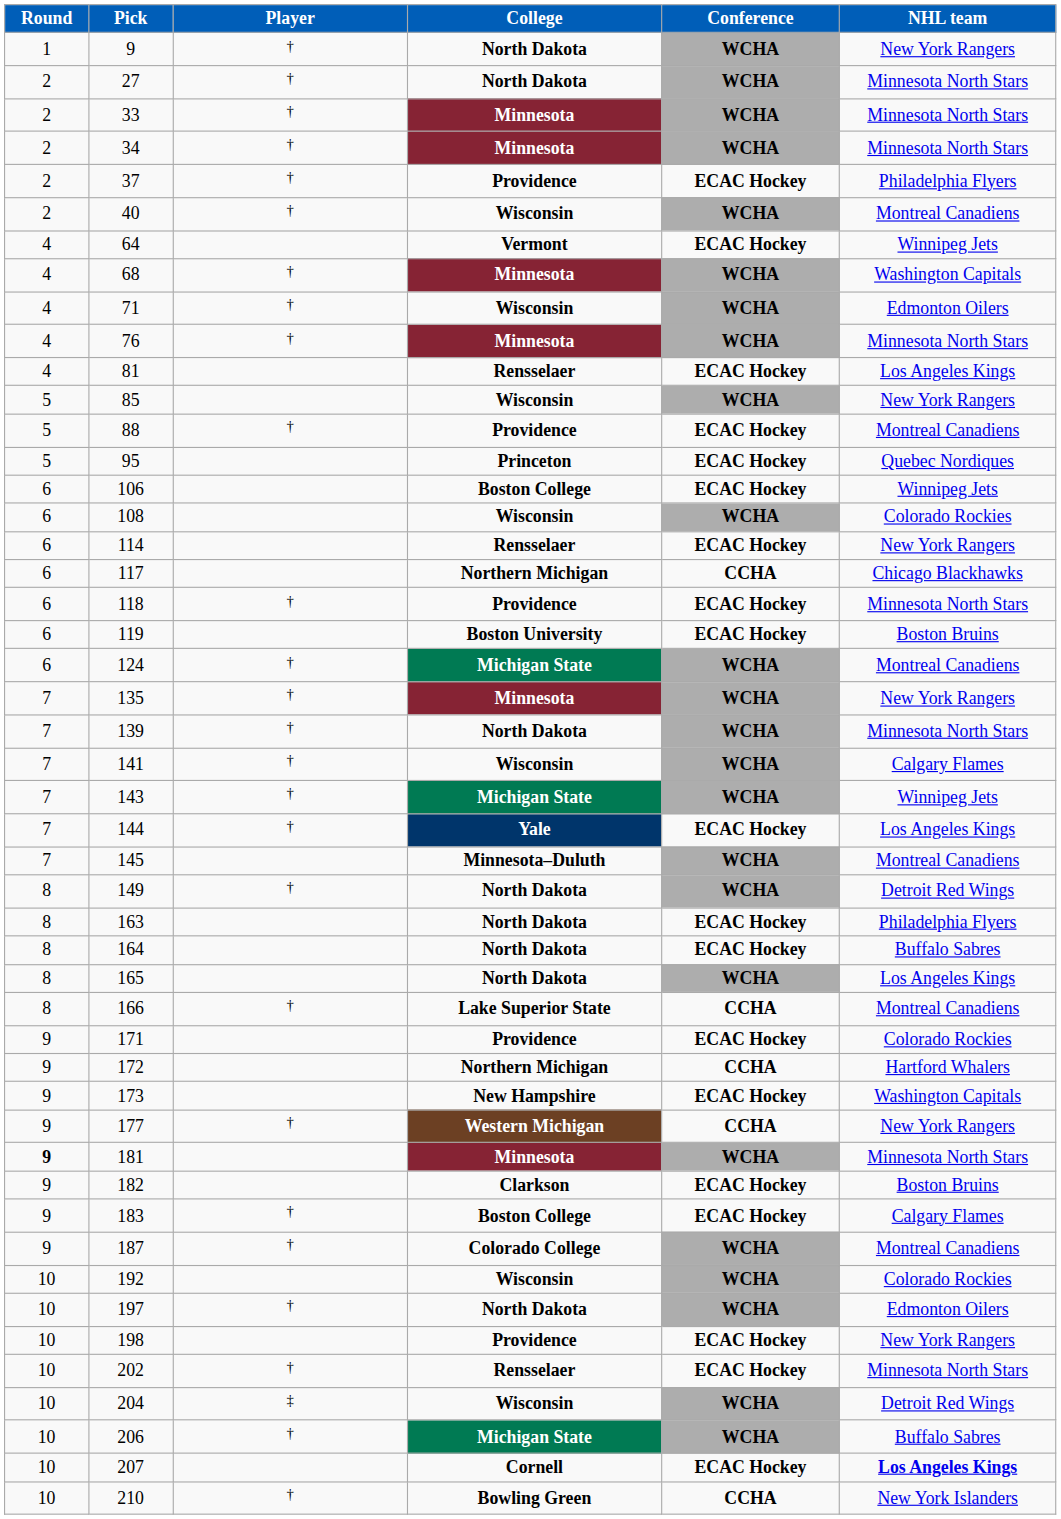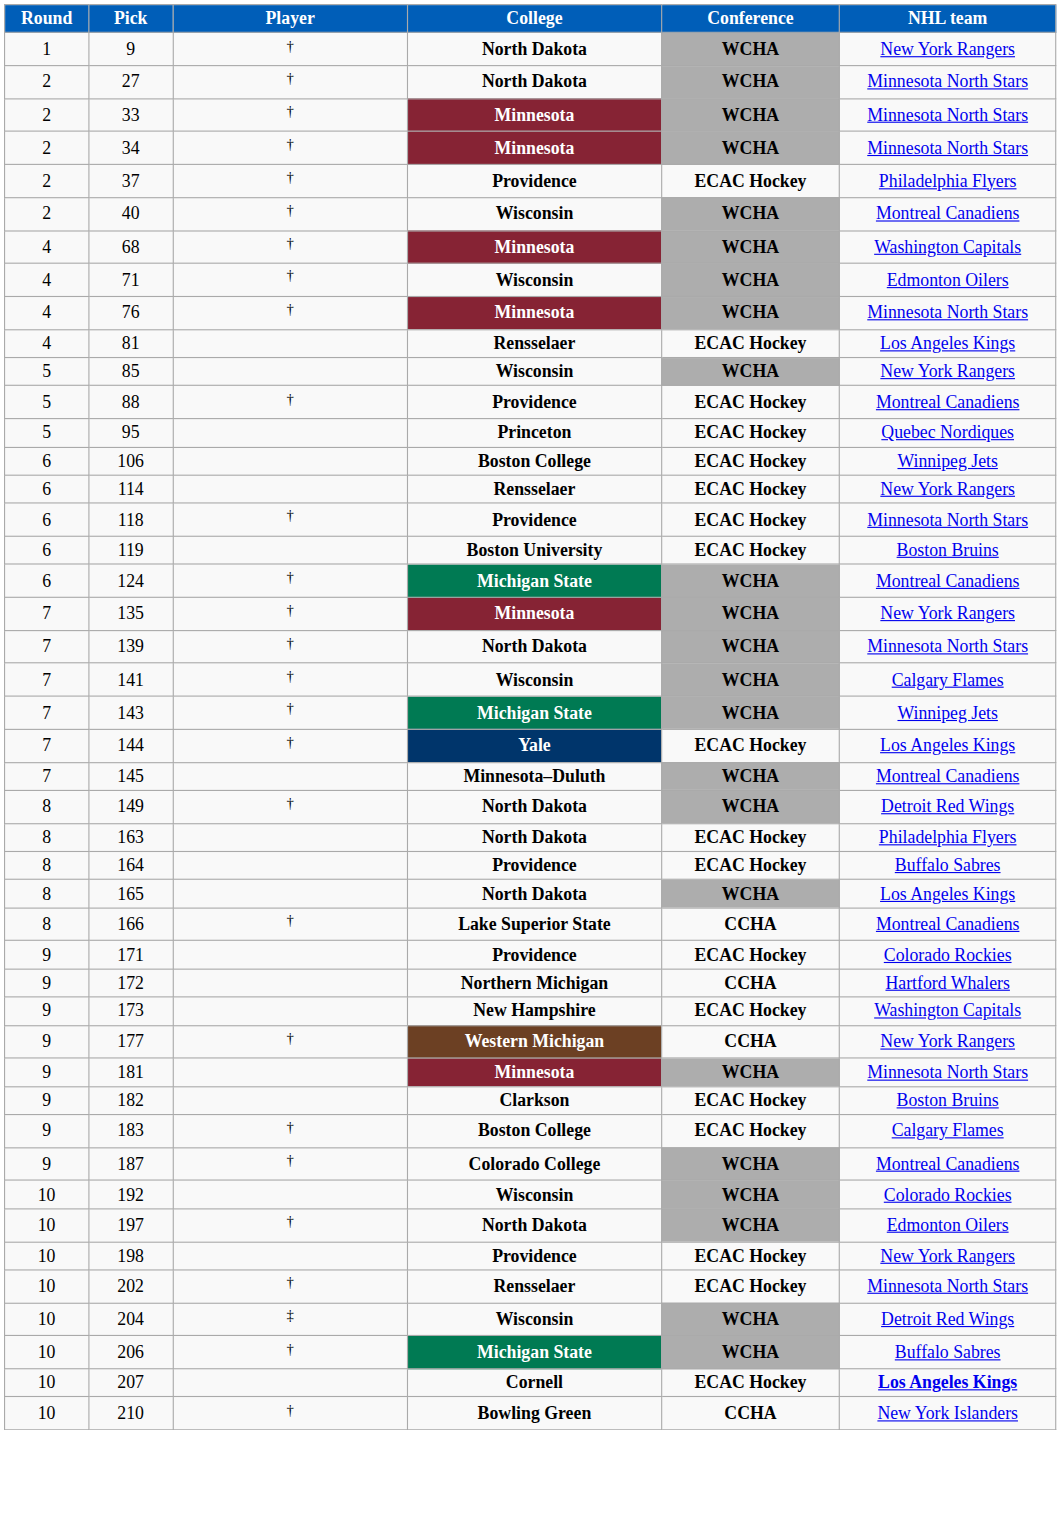- row: (131, 244)
- row: (131, 517)
- row: (131, 573)
(534, 950) North Dakota -> (534, 865) Providence
(47, 1156) bold -> (47, 1072) normal
